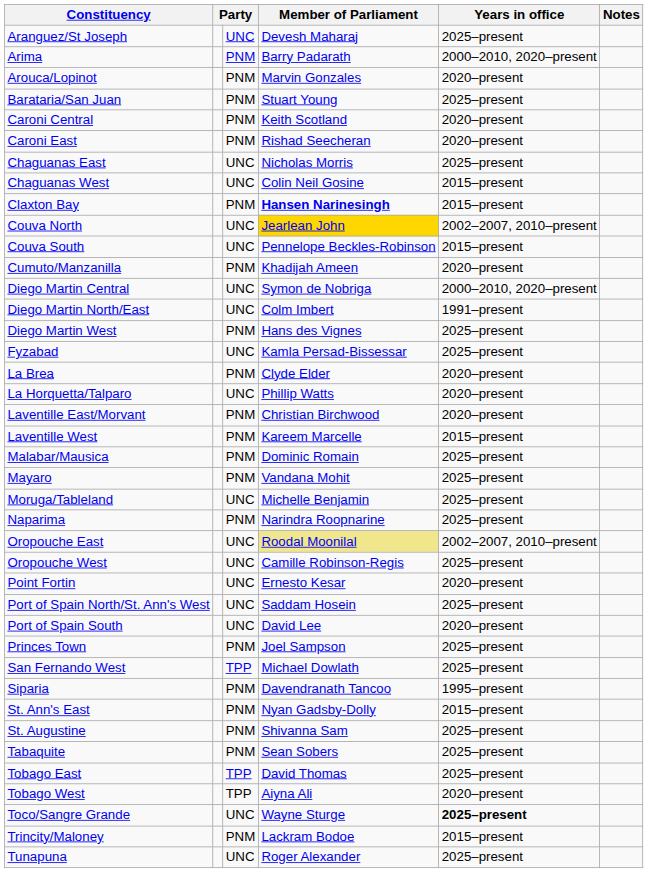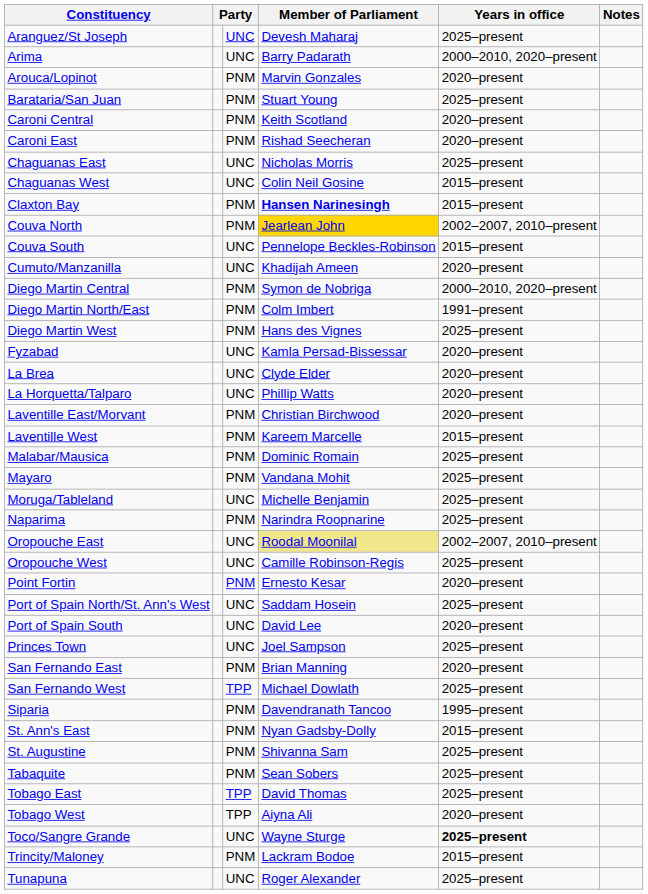(240, 57) PNM -> (240, 57) UNC
(240, 225) UNC -> (240, 225) PNM
(240, 267) PNM -> (240, 267) UNC
(240, 288) UNC -> (240, 288) PNM
(240, 309) UNC -> (240, 309) PNM
(482, 352) 2025–present -> (482, 352) 2020–present
(240, 373) PNM -> (240, 373) UNC
(240, 583) UNC -> (240, 583) PNM
(240, 646) PNM -> (240, 646) UNC
+ row: (65, 667)
